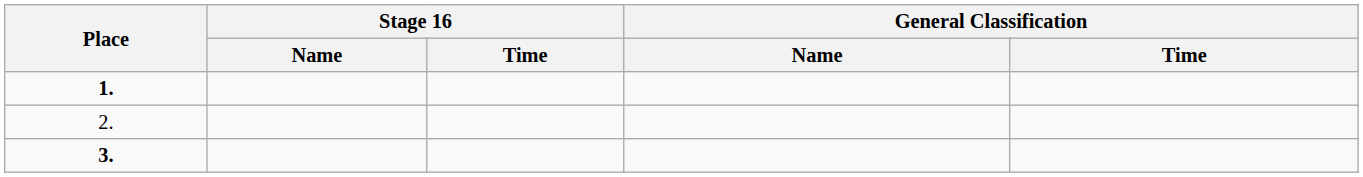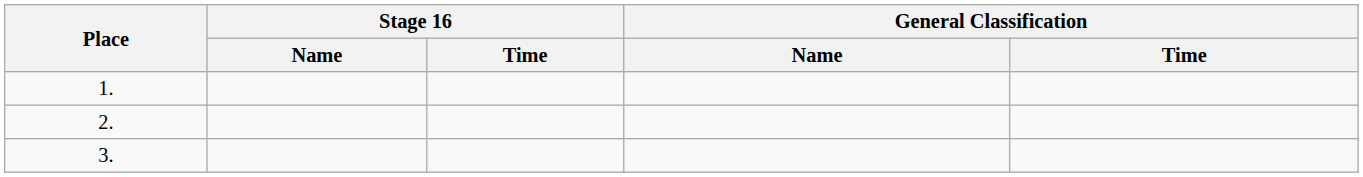(106, 88) bold -> (106, 88) normal
(106, 155) bold -> (106, 155) normal
